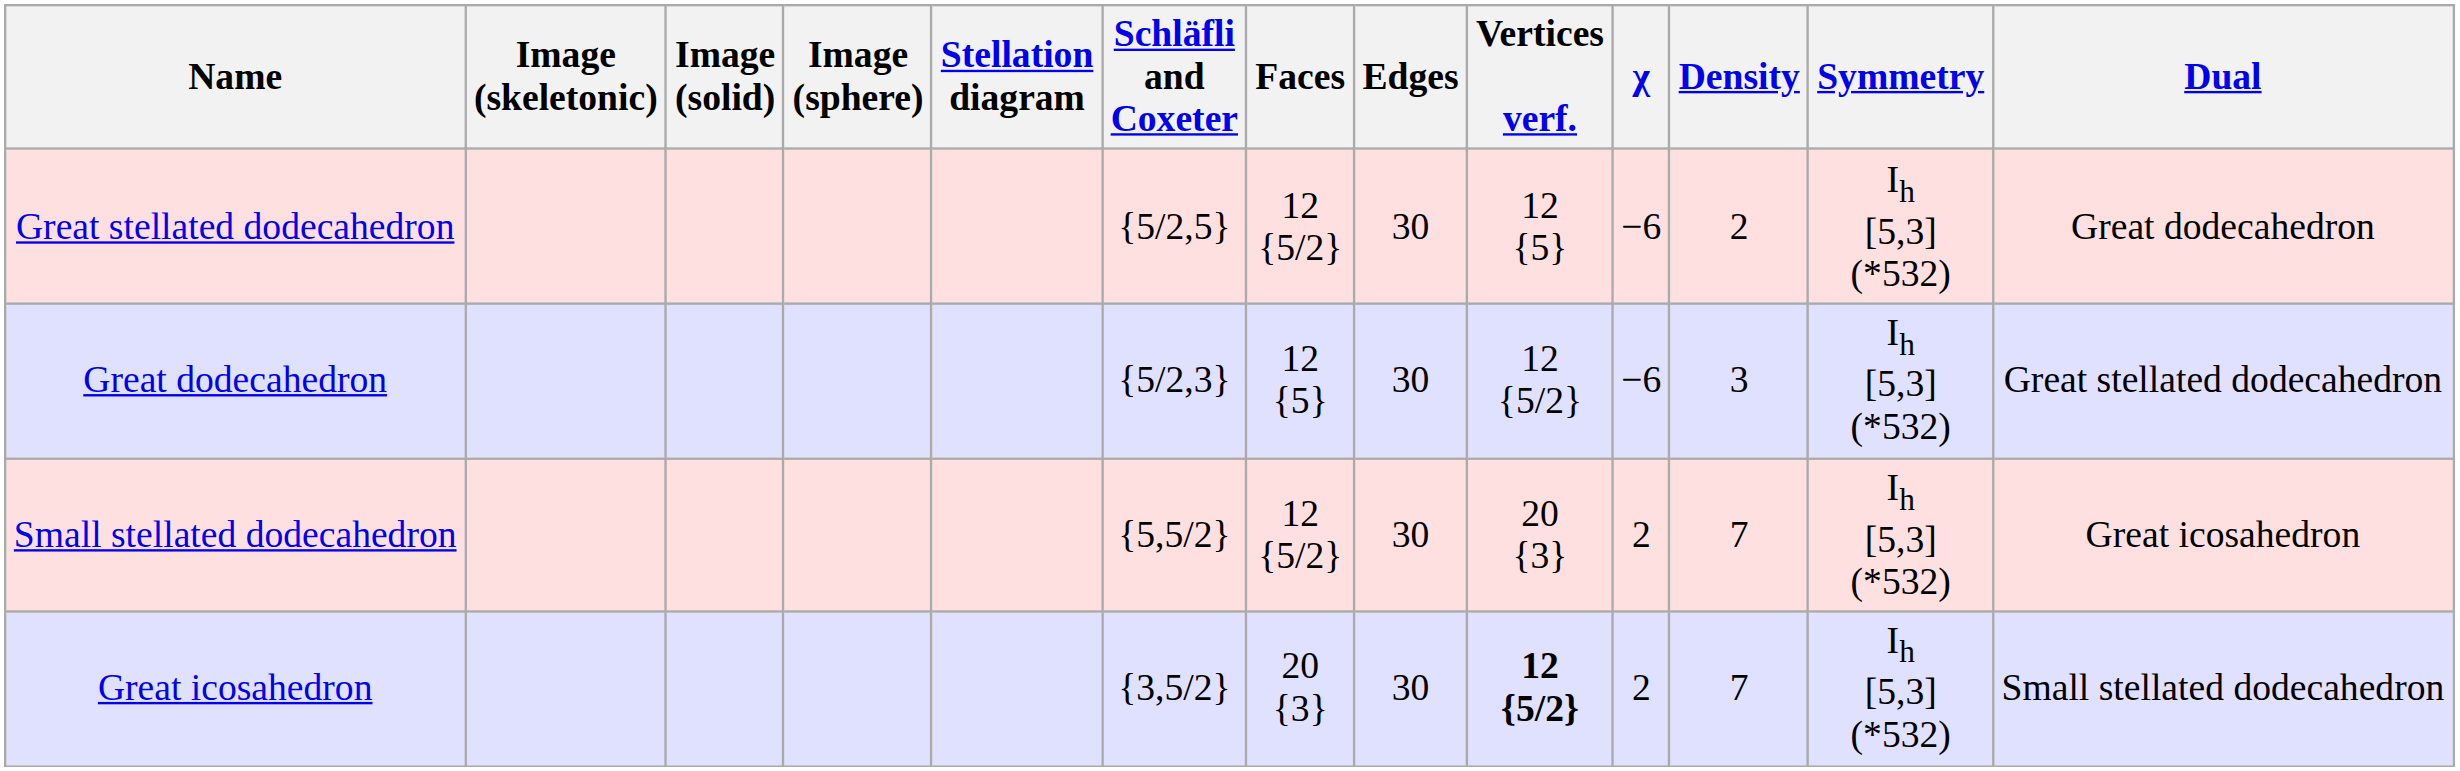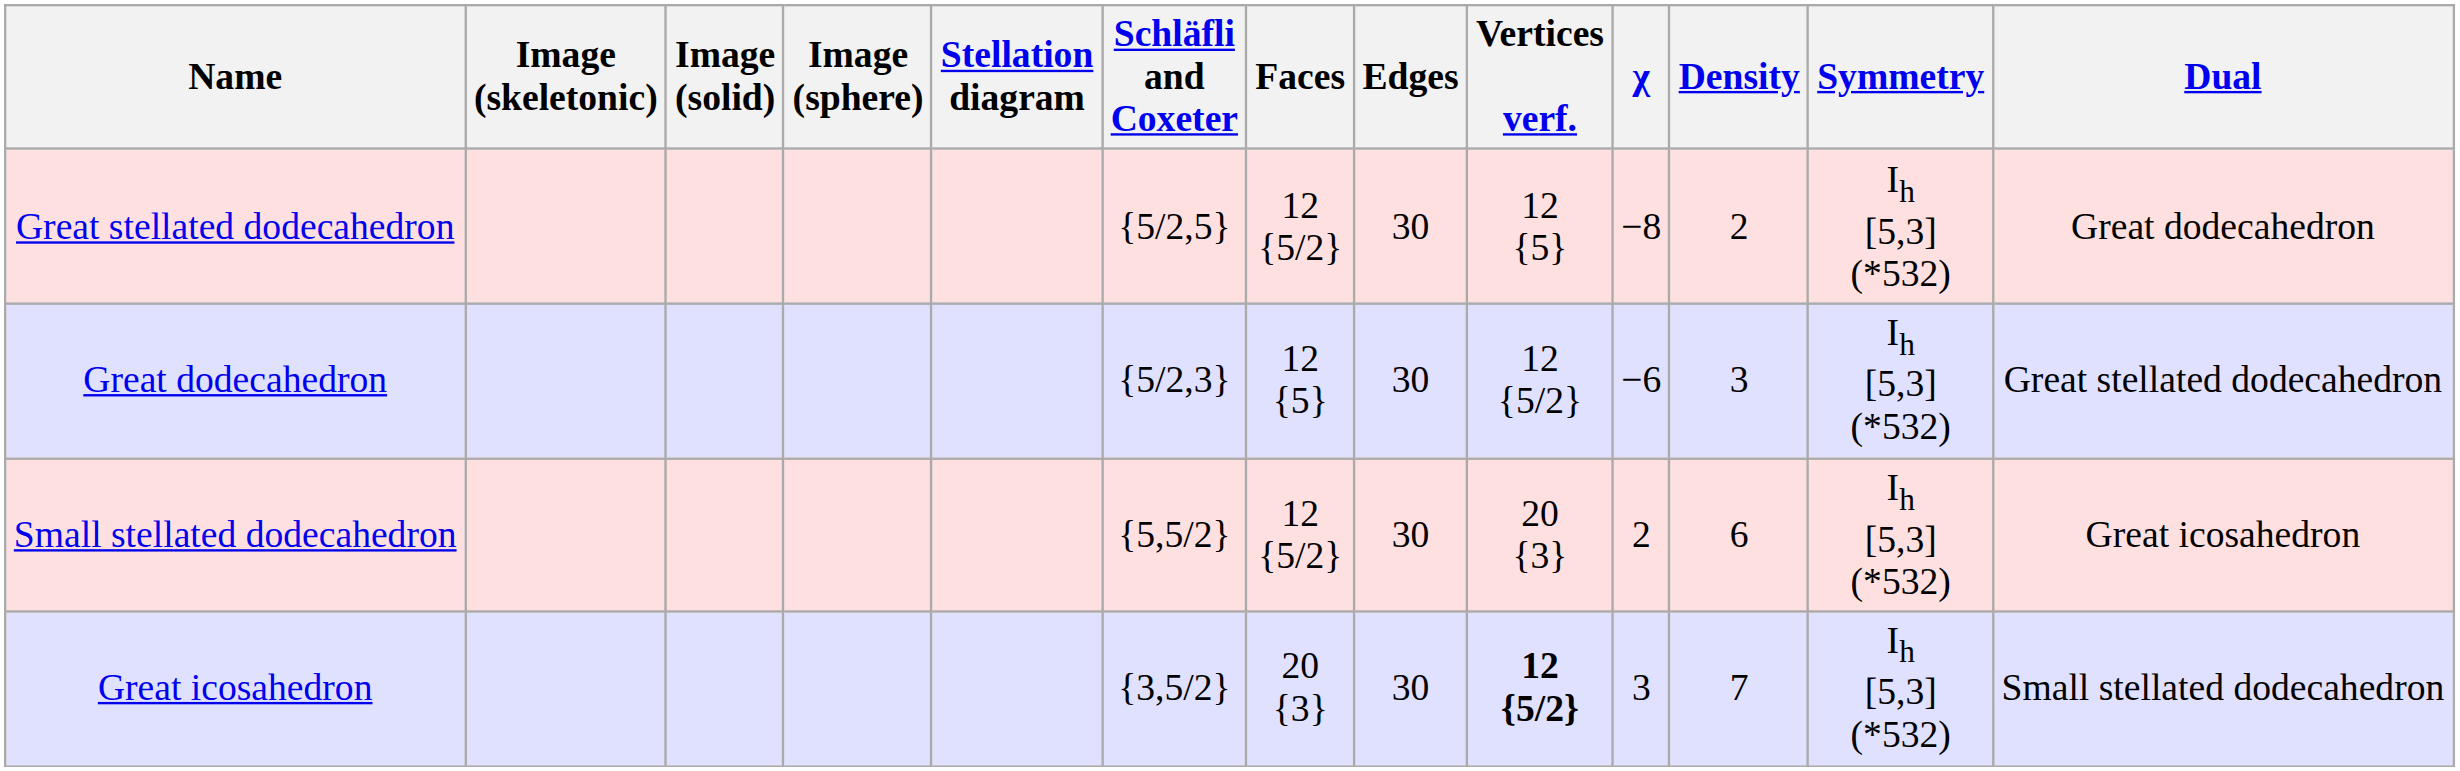(1641, 225) −6 -> (1641, 225) −8
(1739, 533) 7 -> (1739, 533) 6
(1641, 687) 2 -> (1641, 687) 3
